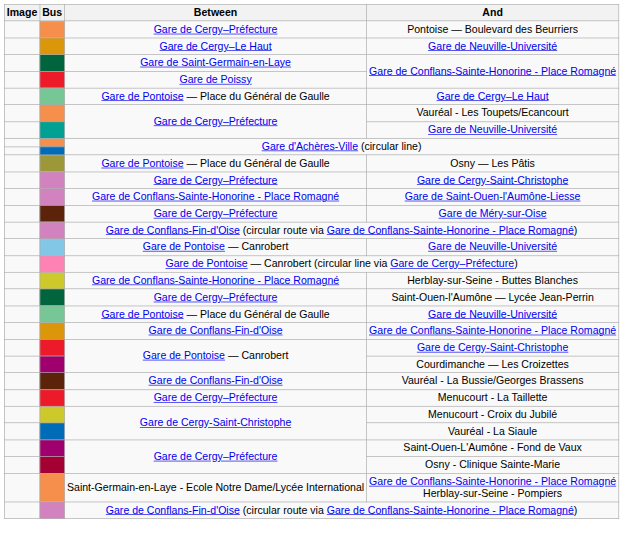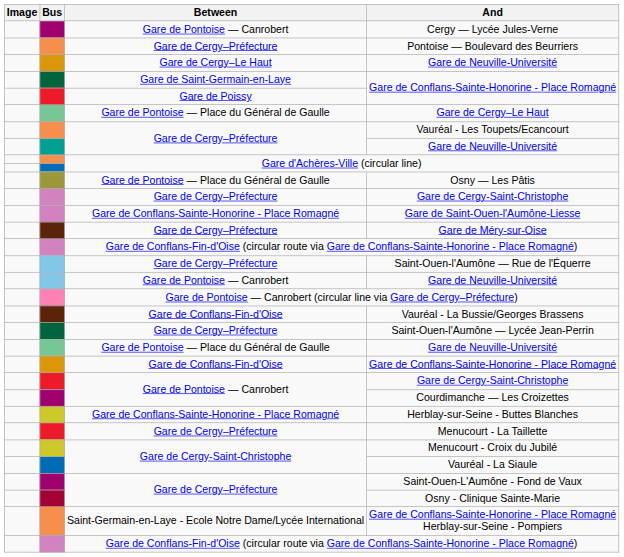+ row: (216, 29)
+ row: (216, 264)
rows swapped: (216, 280) <-> (216, 381)
